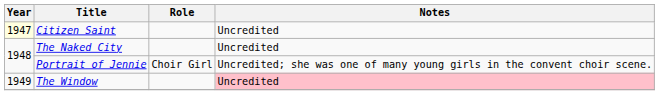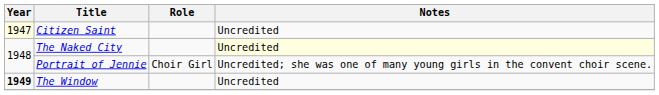(248, 47) no background -> (248, 47) lightyellow background
(19, 81) normal -> (19, 81) bold
(248, 81) pink background -> (248, 81) no background
